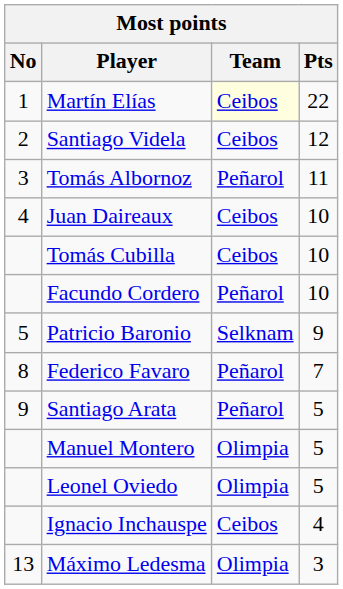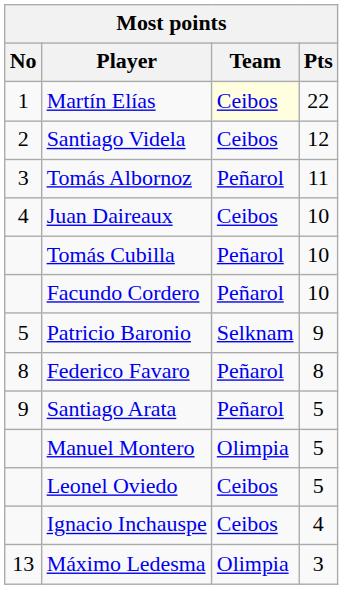(247, 254) Ceibos -> (250, 254) Peñarol
(318, 370) 7 -> (318, 370) 8
(253, 486) Olimpia -> (247, 486) Ceibos
